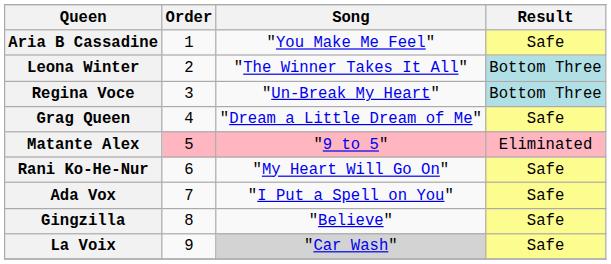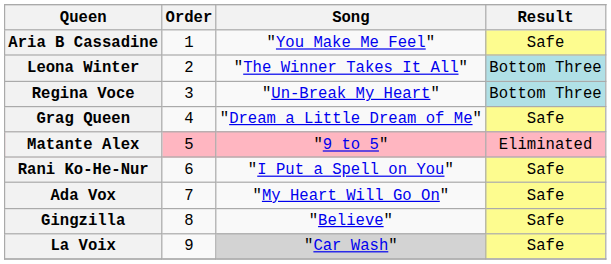(351, 170) "My Heart Will Go On" -> (351, 170) "I Put a Spell on You"
(351, 195) "I Put a Spell on You" -> (351, 195) "My Heart Will Go On"
